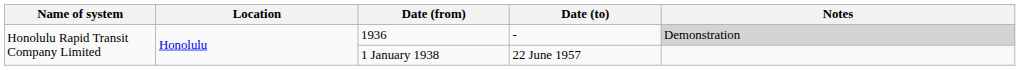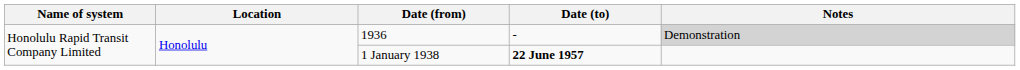(547, 55) normal -> (548, 55) bold
